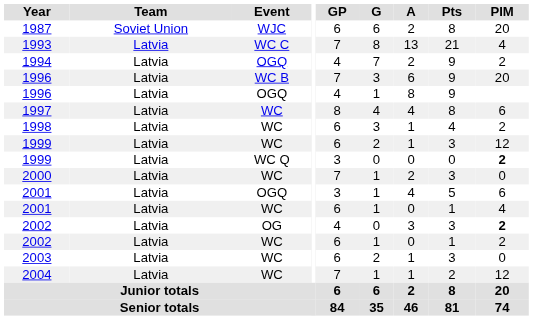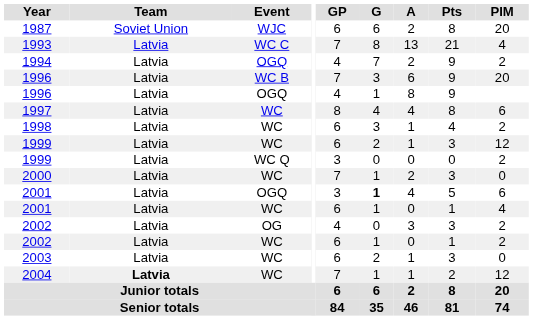(502, 159) bold -> (502, 159) normal
(376, 192) normal -> (376, 192) bold
(502, 225) bold -> (502, 225) normal
(151, 274) normal -> (151, 274) bold
